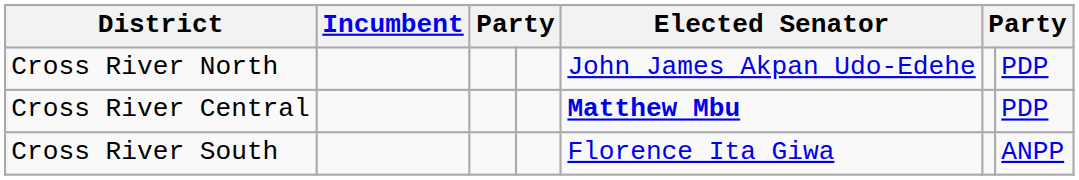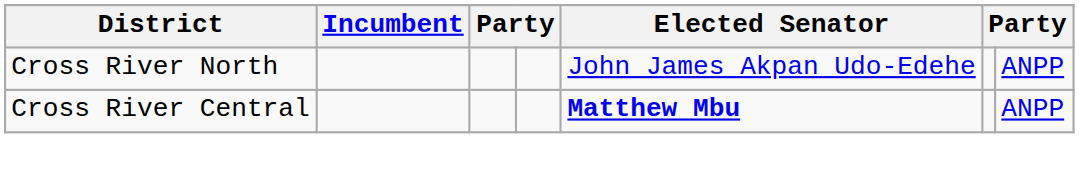(1025, 69) PDP -> (1033, 69) ANPP
(1025, 111) PDP -> (1033, 111) ANPP
- row: (145, 153)
